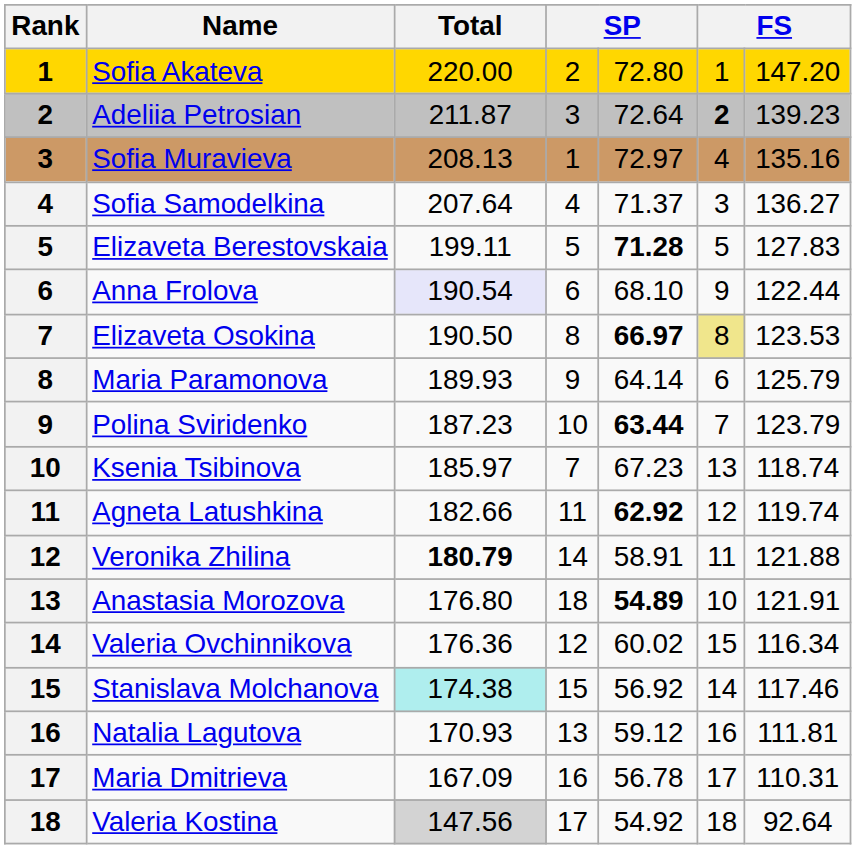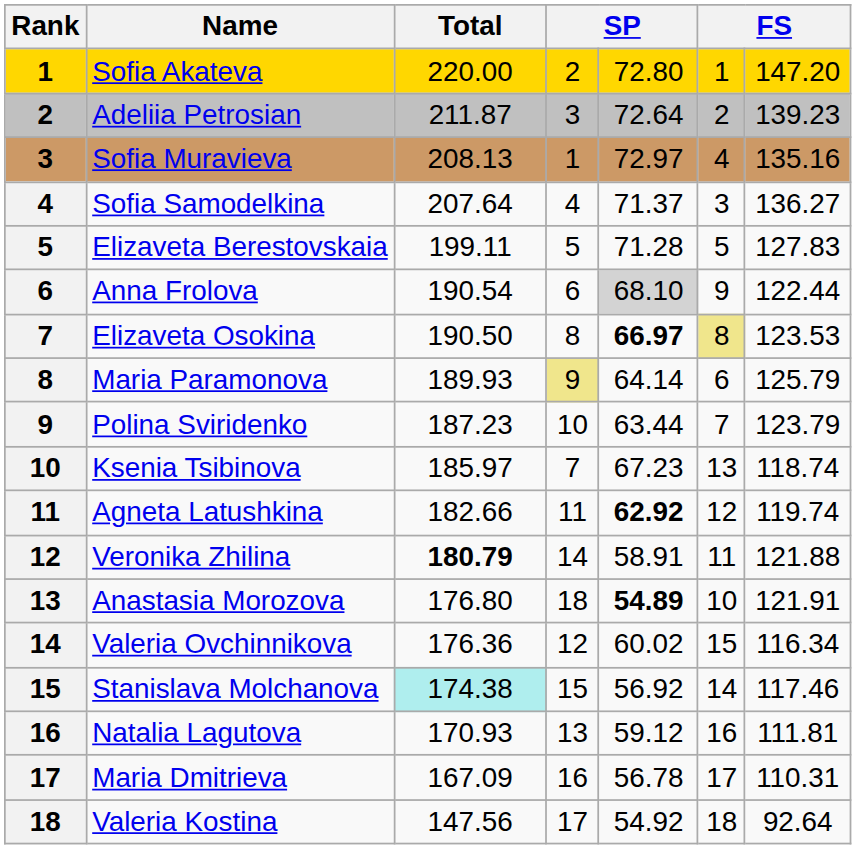(722, 114) bold -> (722, 114) normal
(649, 247) bold -> (649, 247) normal
(470, 291) lavender background -> (470, 291) no background
(649, 291) no background -> (649, 291) lightgrey background
(573, 379) no background -> (573, 379) khaki background
(649, 423) bold -> (649, 423) normal
(470, 821) lightgrey background -> (470, 821) no background
